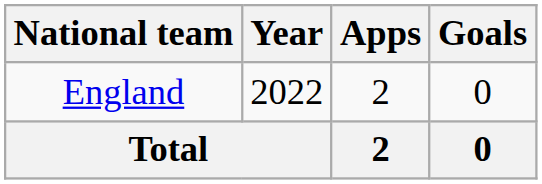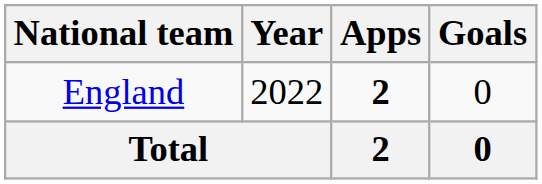(381, 91) normal -> (381, 91) bold
